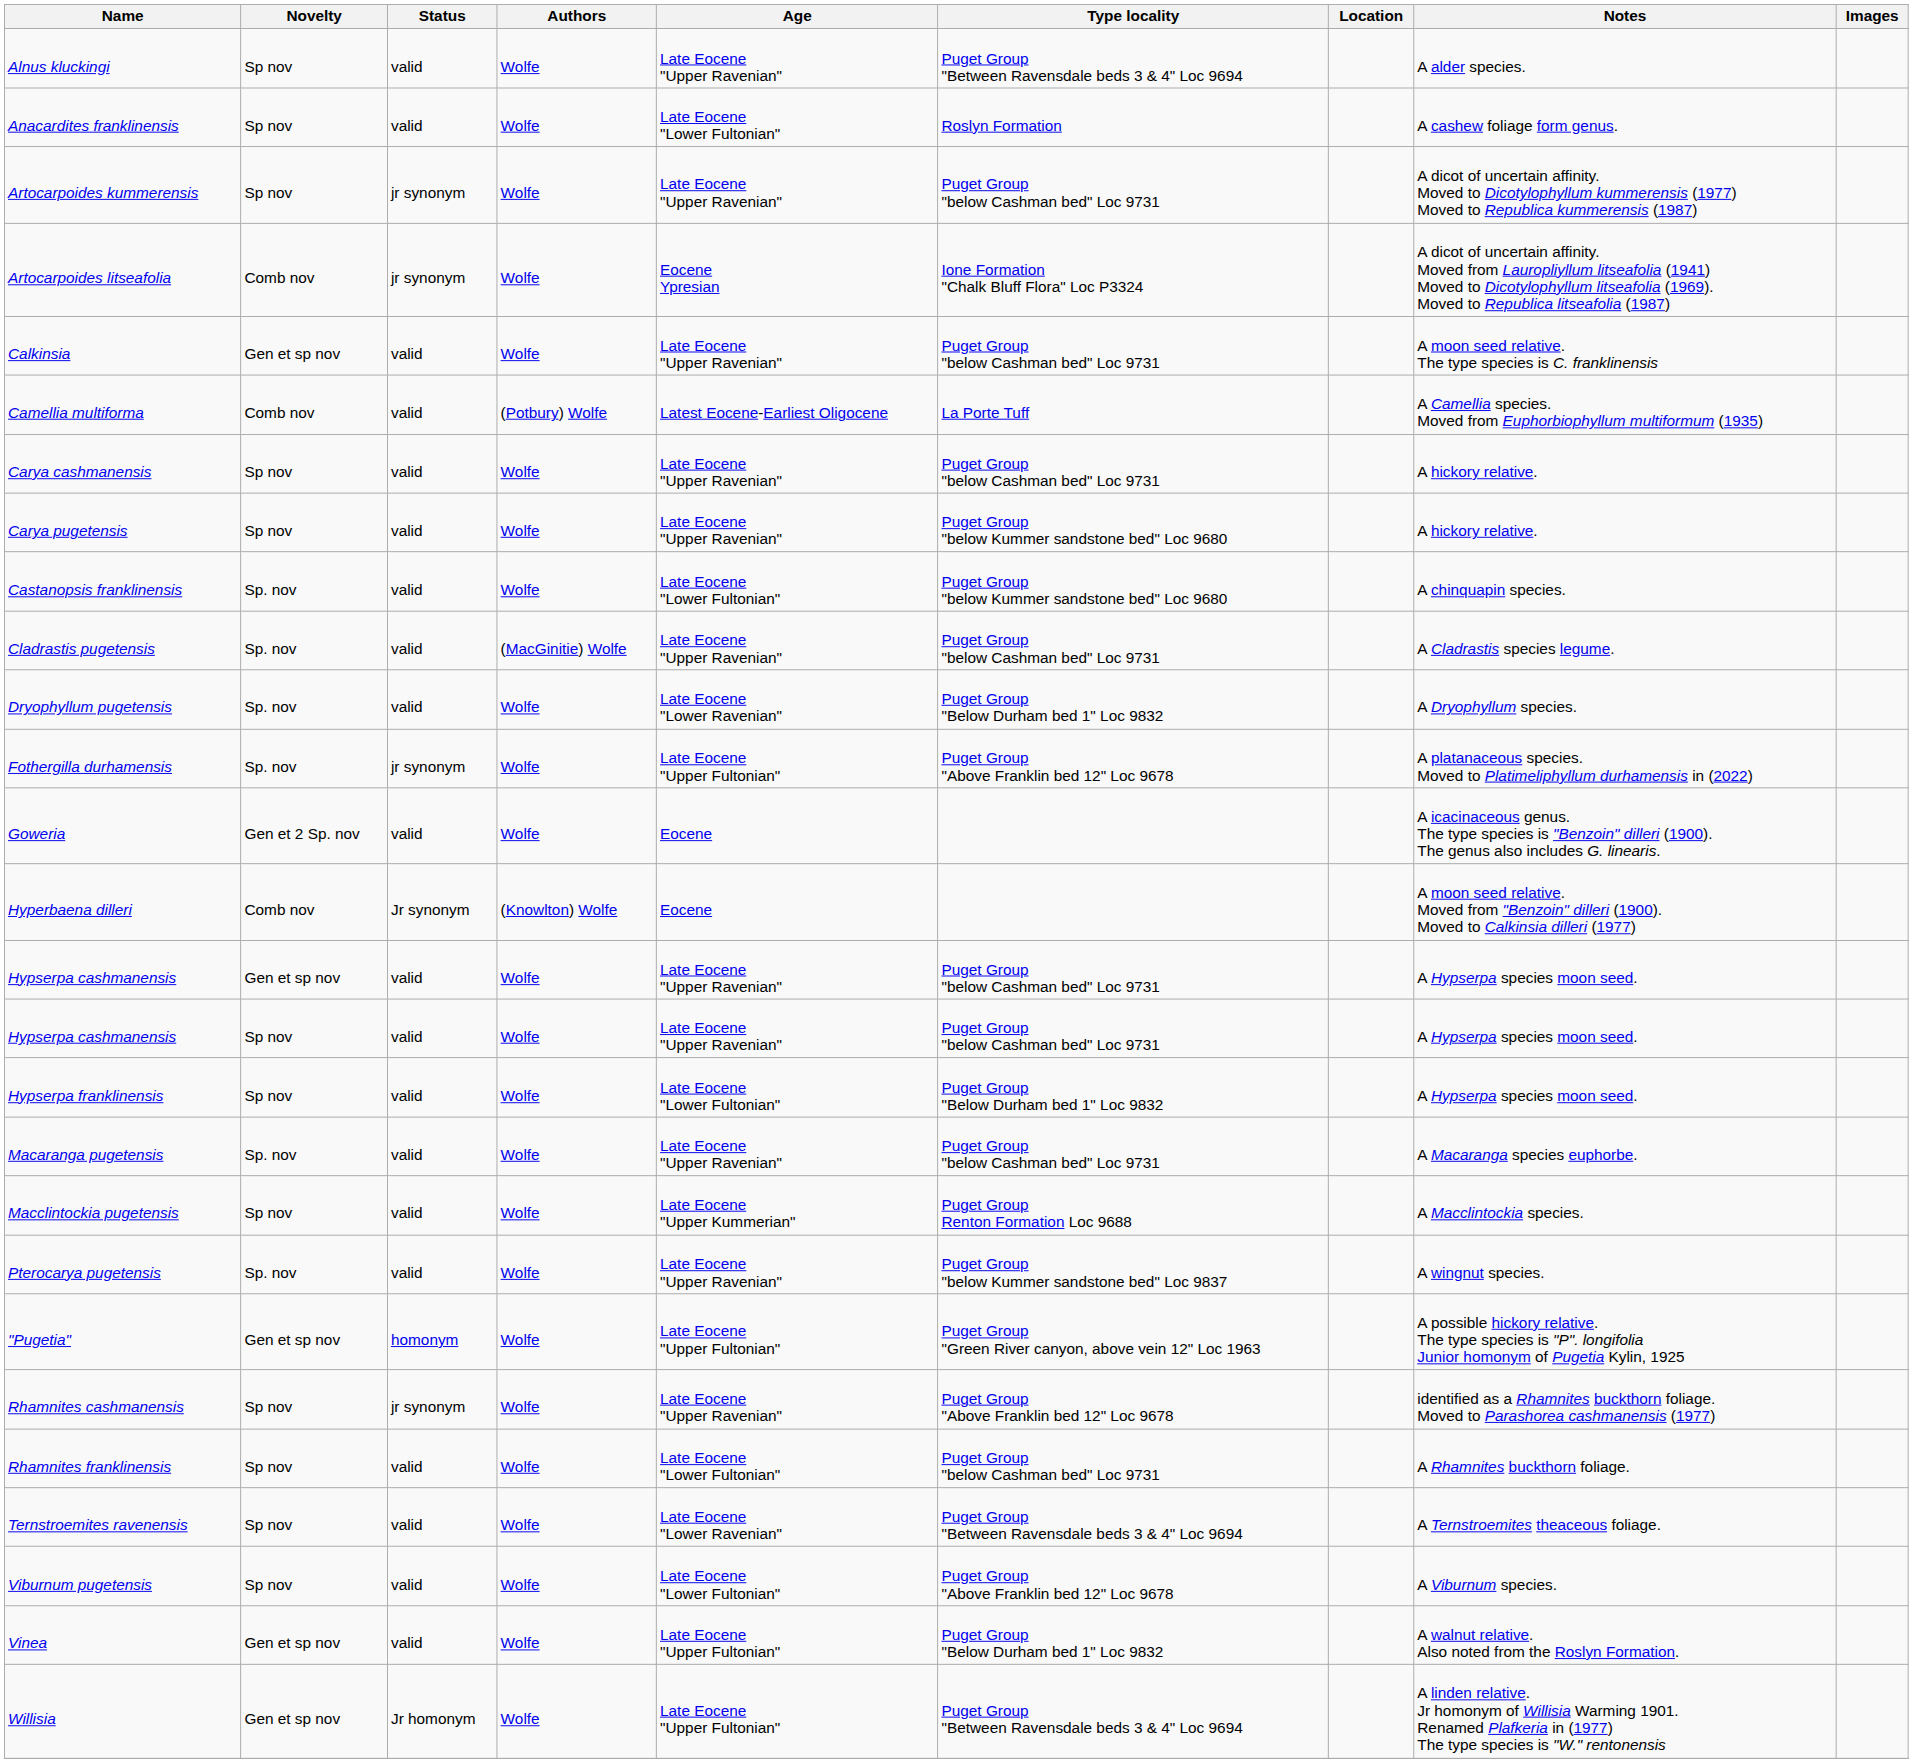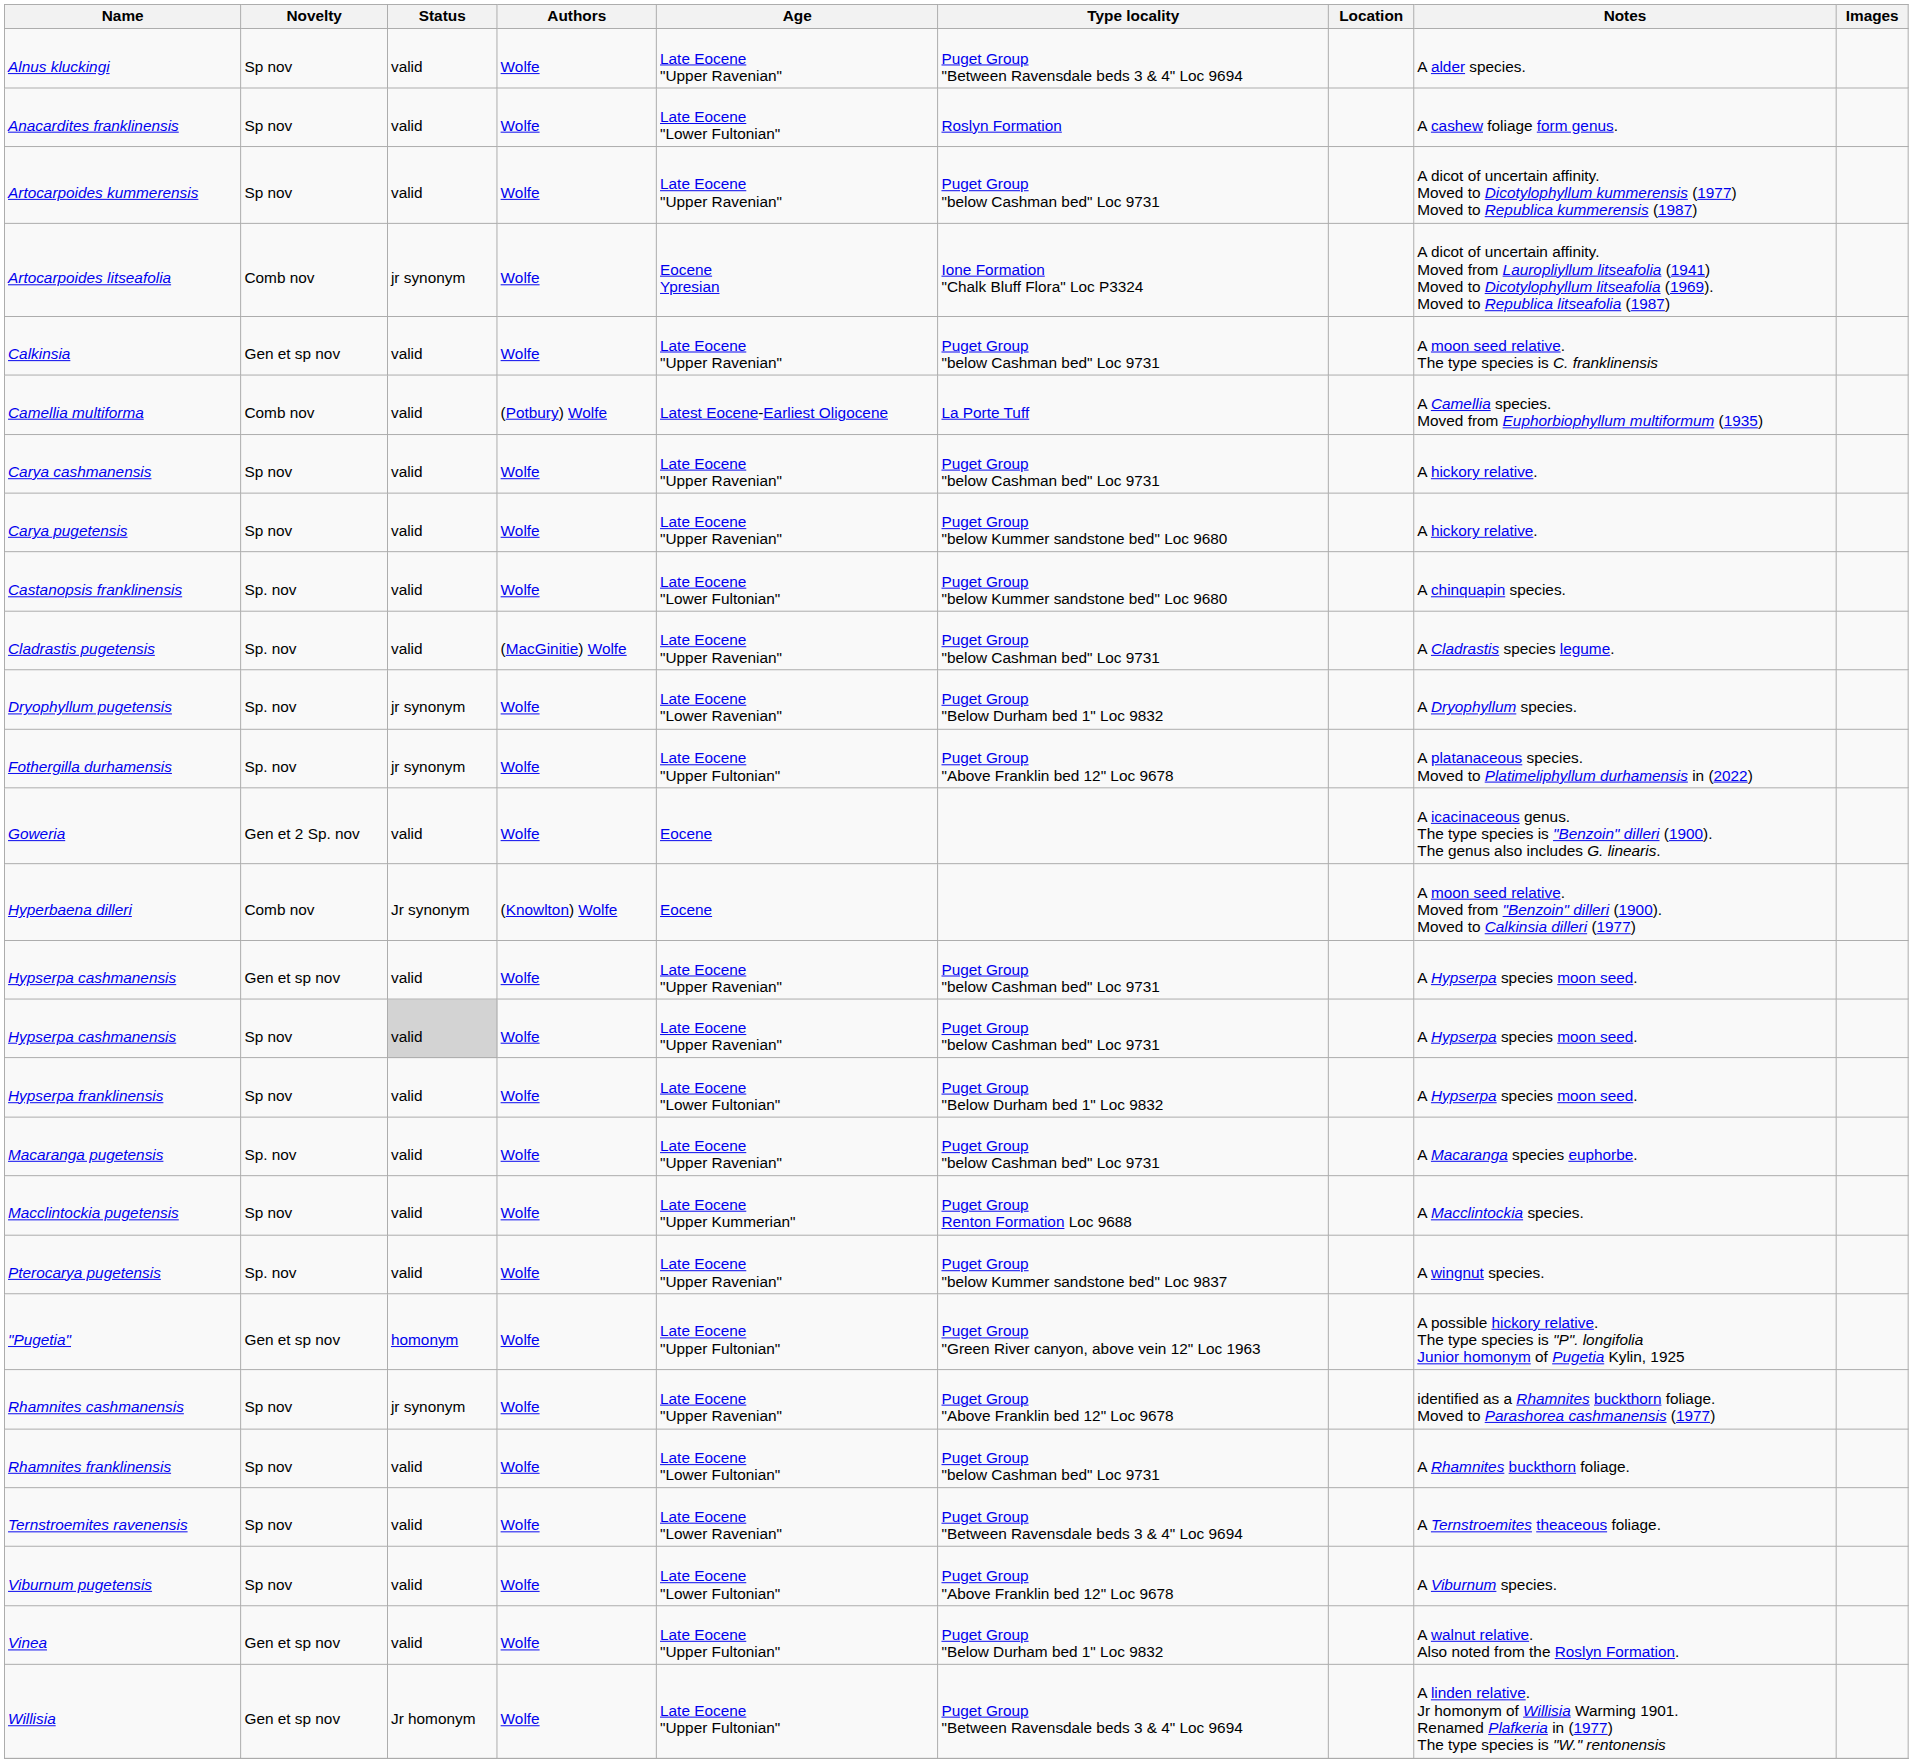(428, 193) jr synonym -> (407, 193) valid
(407, 707) valid -> (428, 707) jr synonym
(407, 1037) no background -> (407, 1037) lightgrey background
